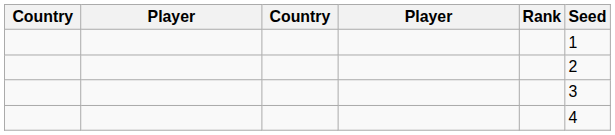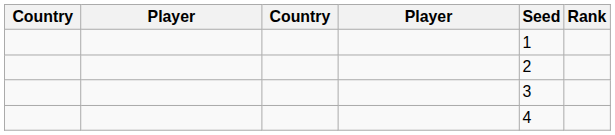columns swapped: (542, 17) <-> (587, 17)
